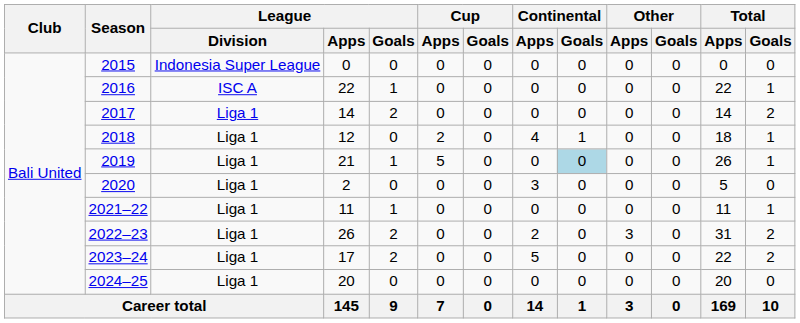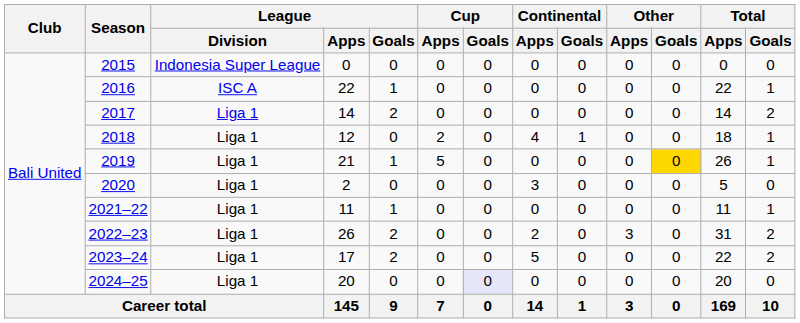(582, 161) lightblue background -> (582, 161) no background
(676, 161) no background -> (676, 161) gold background
(488, 281) no background -> (488, 281) lavender background
